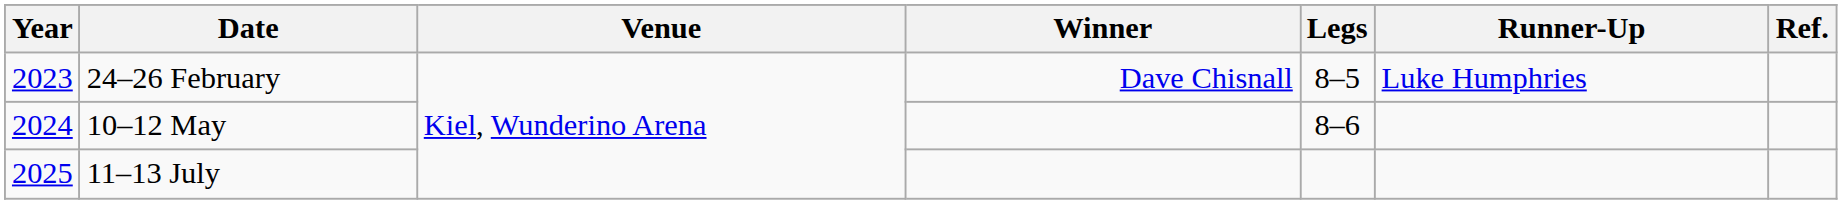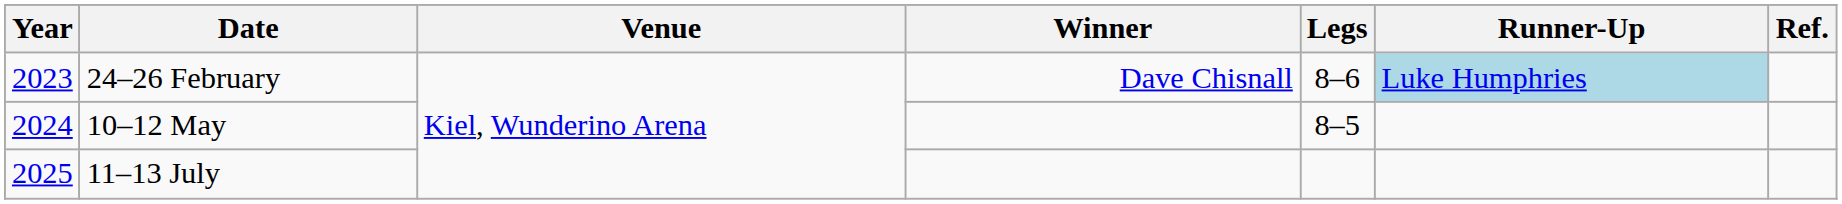(1337, 76) 8–5 -> (1337, 76) 8–6
(1484, 76) no background -> (1484, 76) lightblue background
(1337, 125) 8–6 -> (1337, 125) 8–5
